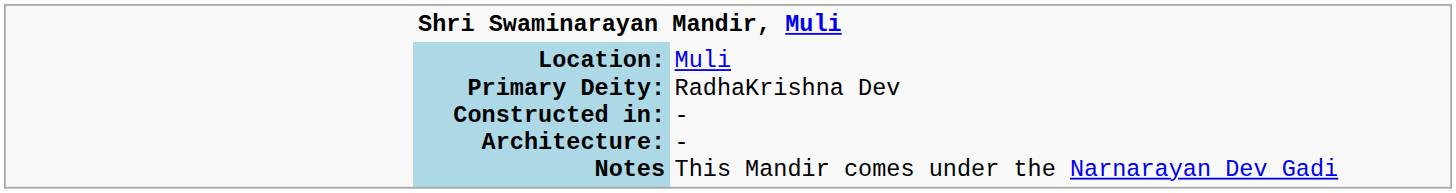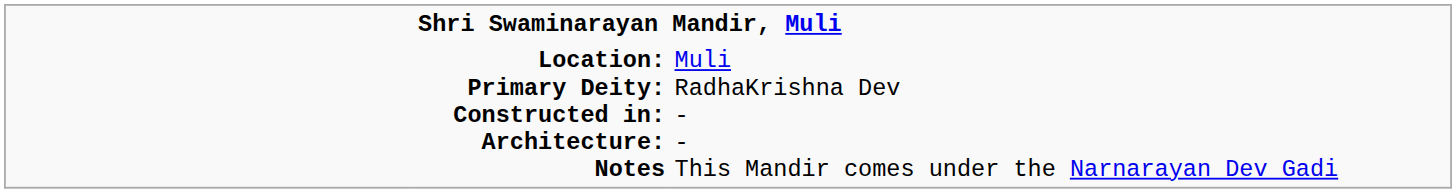(559, 115) lightblue background -> (559, 115) no background
